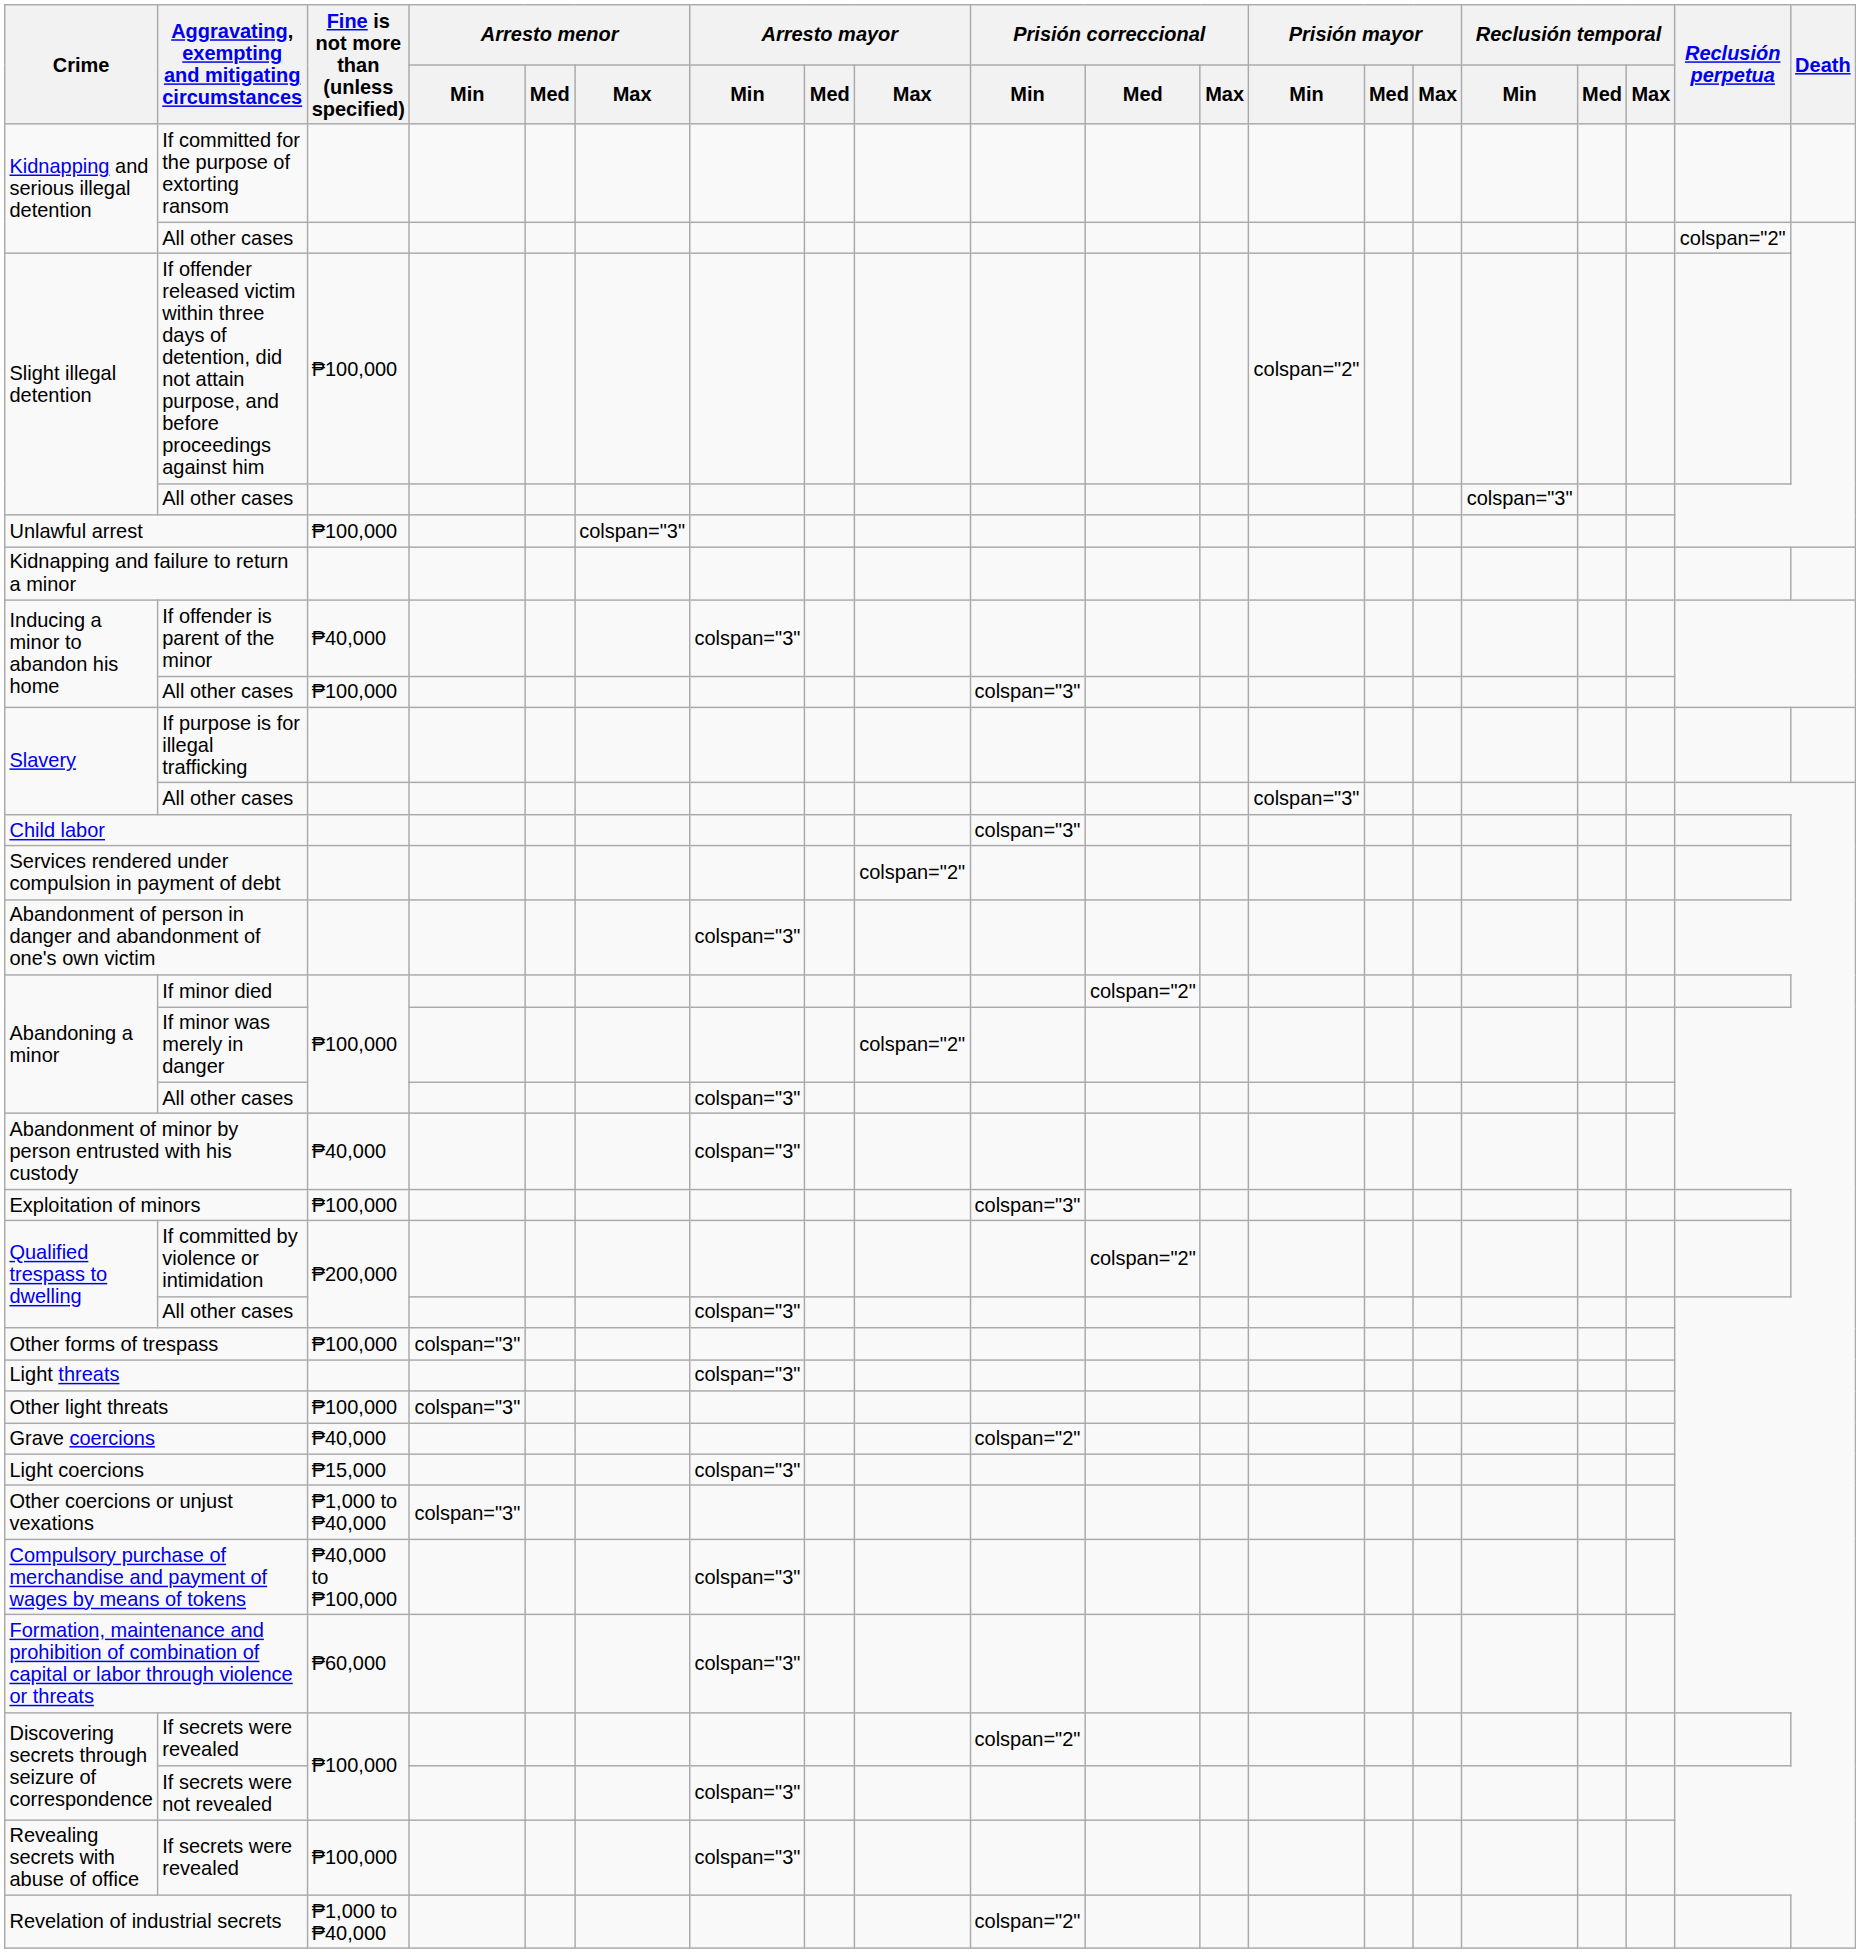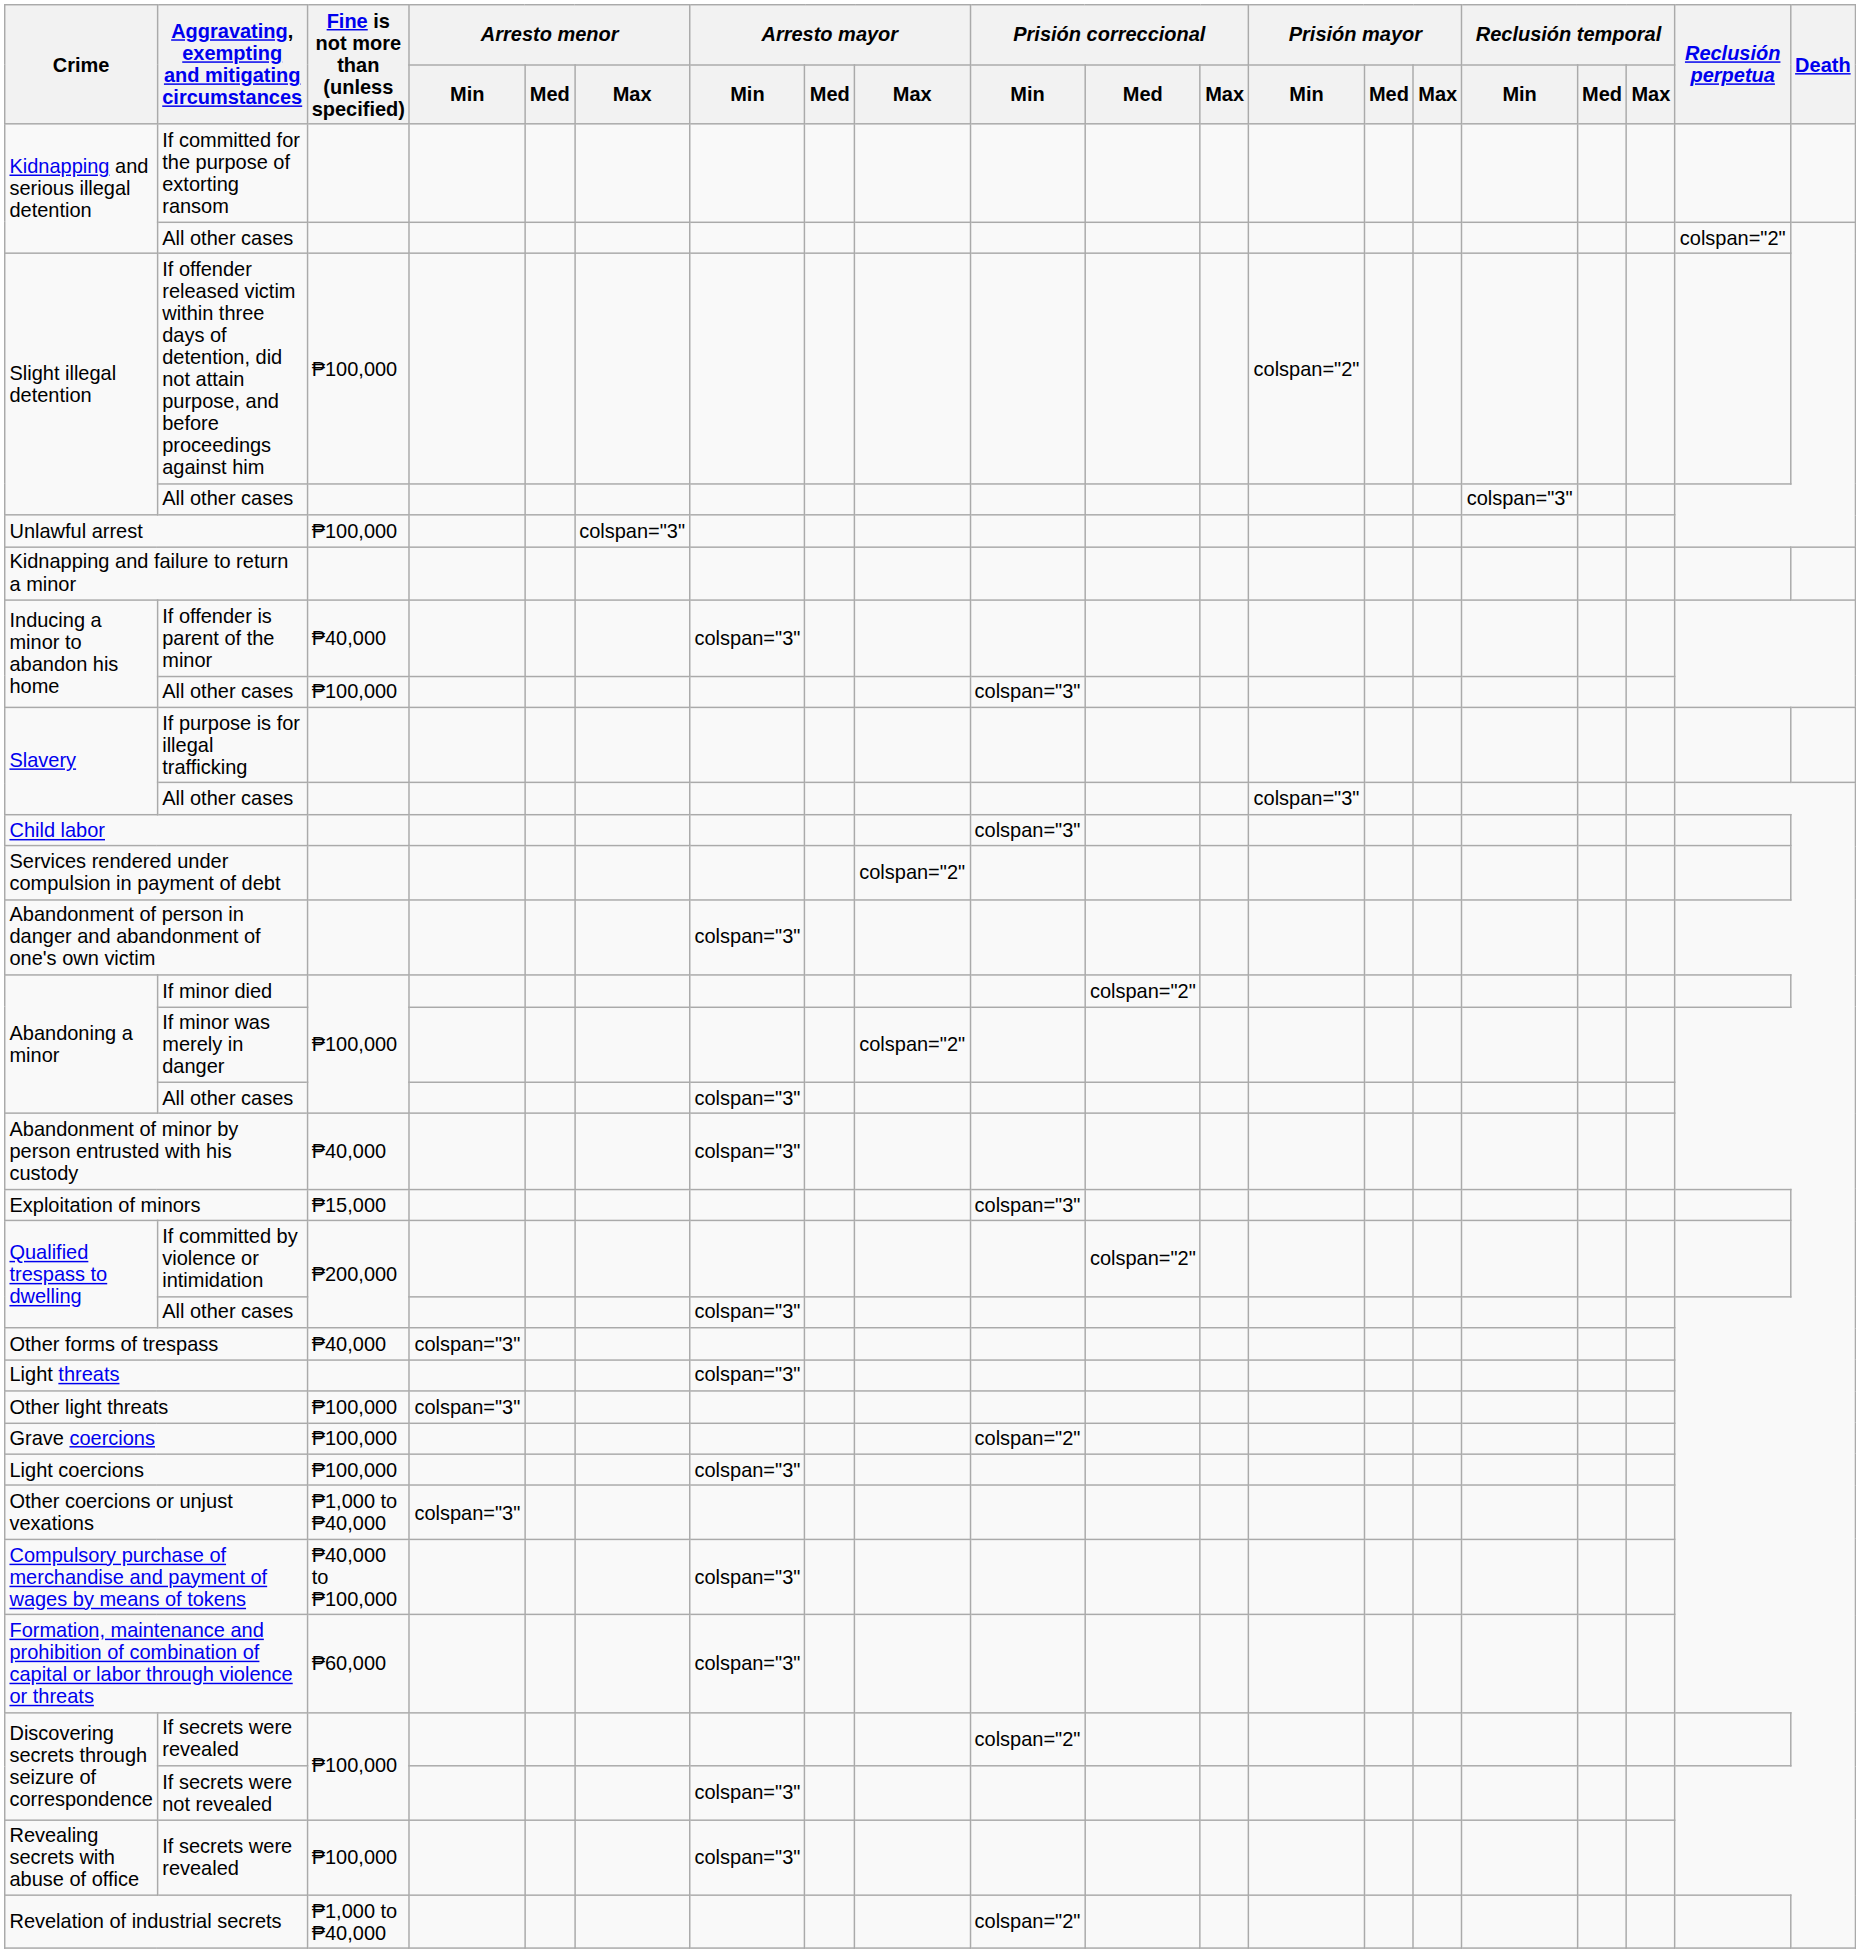(354, 1205) ₱100,000 -> (349, 1205) ₱15,000
(354, 1343) ₱100,000 -> (349, 1343) ₱40,000
(349, 1438) ₱40,000 -> (354, 1438) ₱100,000
(349, 1469) ₱15,000 -> (354, 1469) ₱100,000
